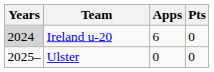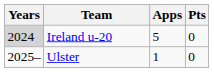(156, 36) 6 -> (156, 36) 5
(156, 57) 0 -> (156, 57) 1
